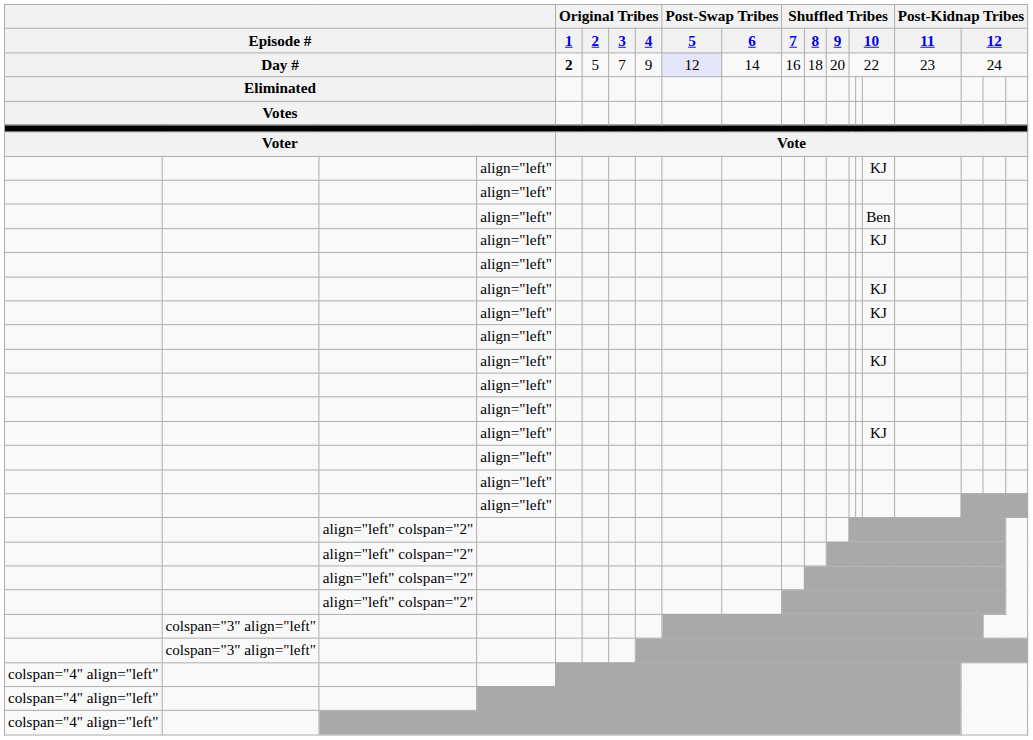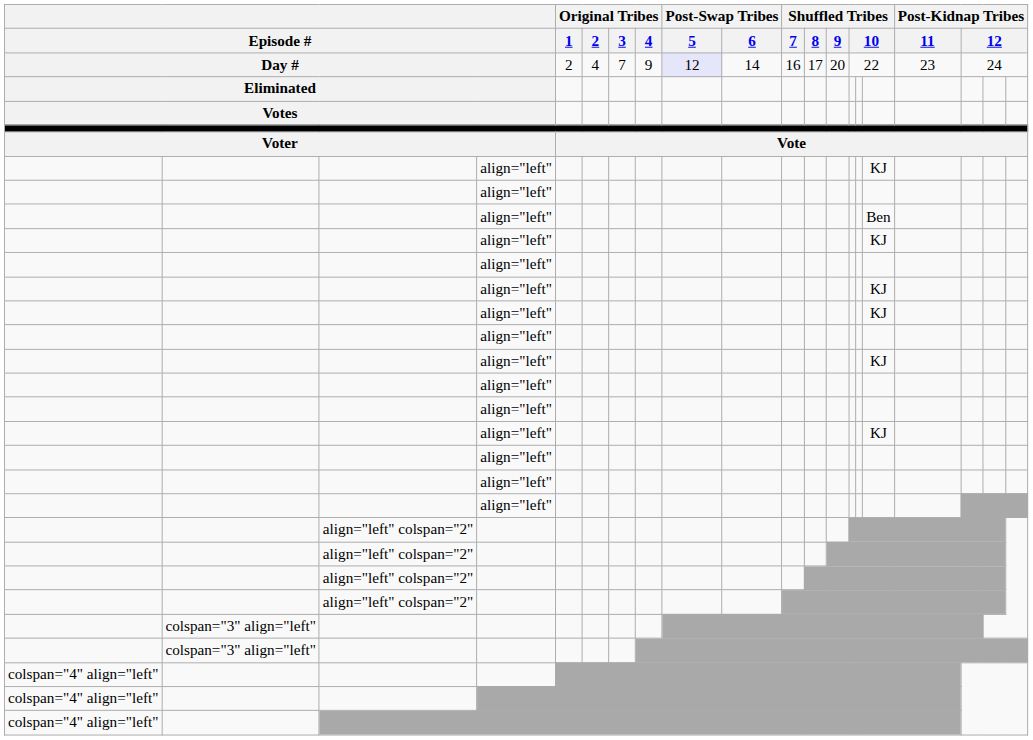(569, 64) bold -> (569, 64) normal
(595, 64) 5 -> (595, 64) 4
(815, 64) 18 -> (815, 64) 17
